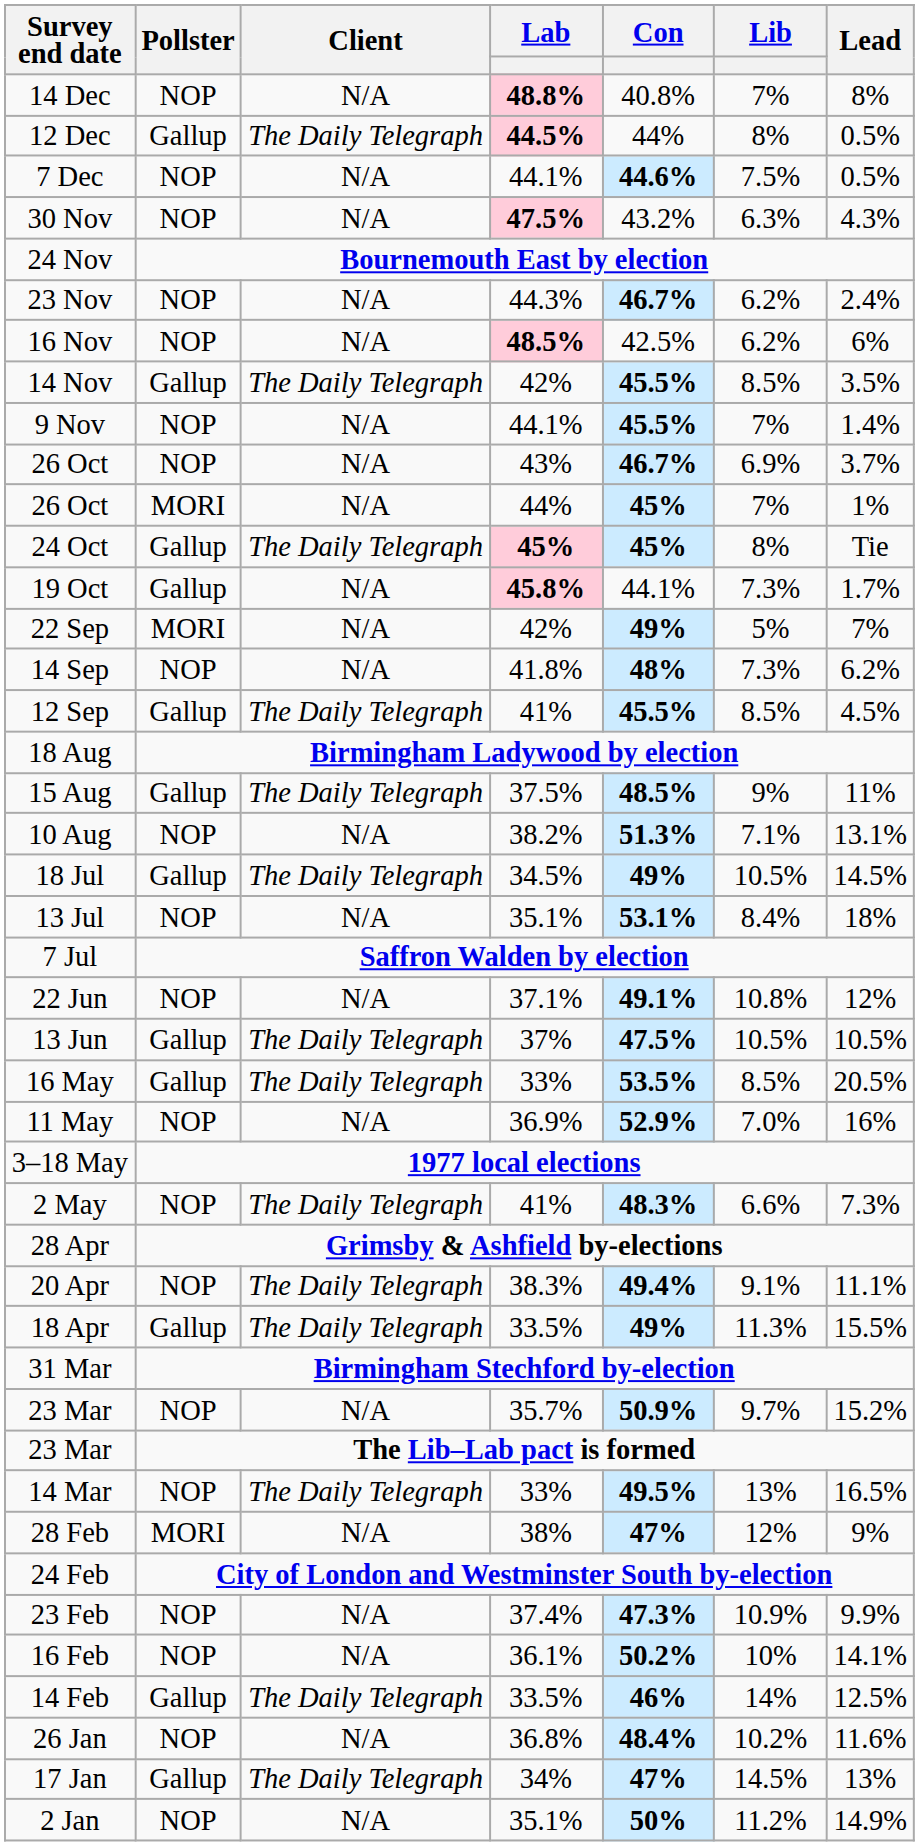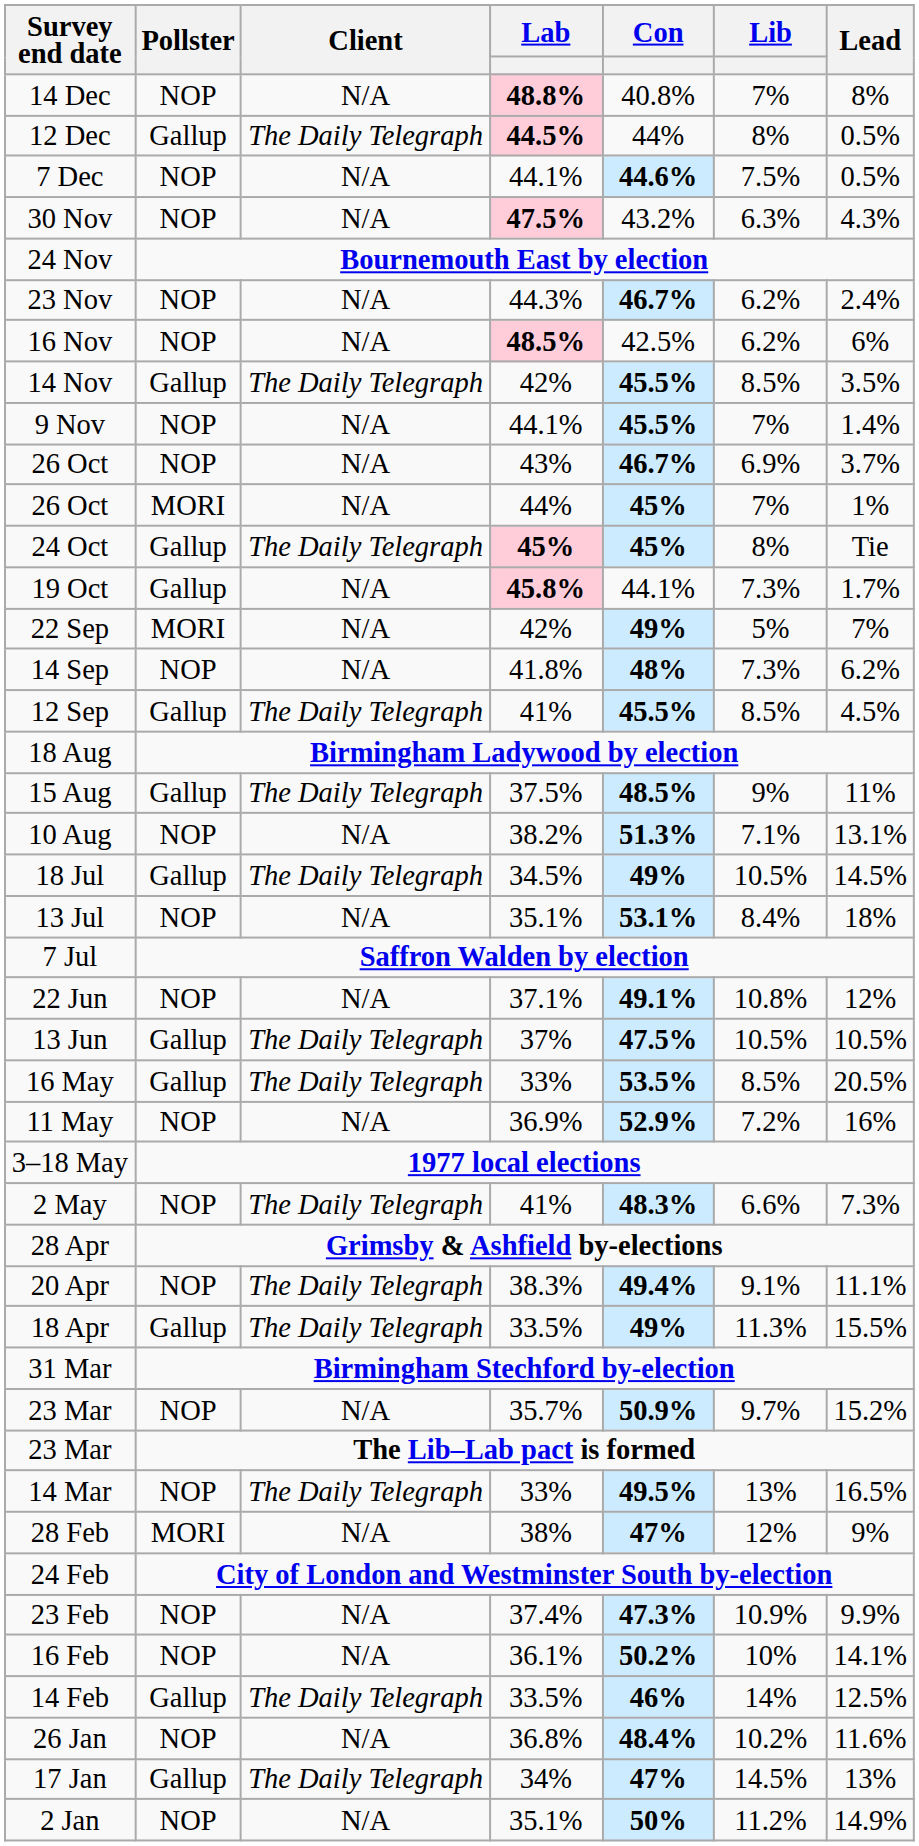(771, 1122) 7.0% -> (771, 1122) 7.2%
